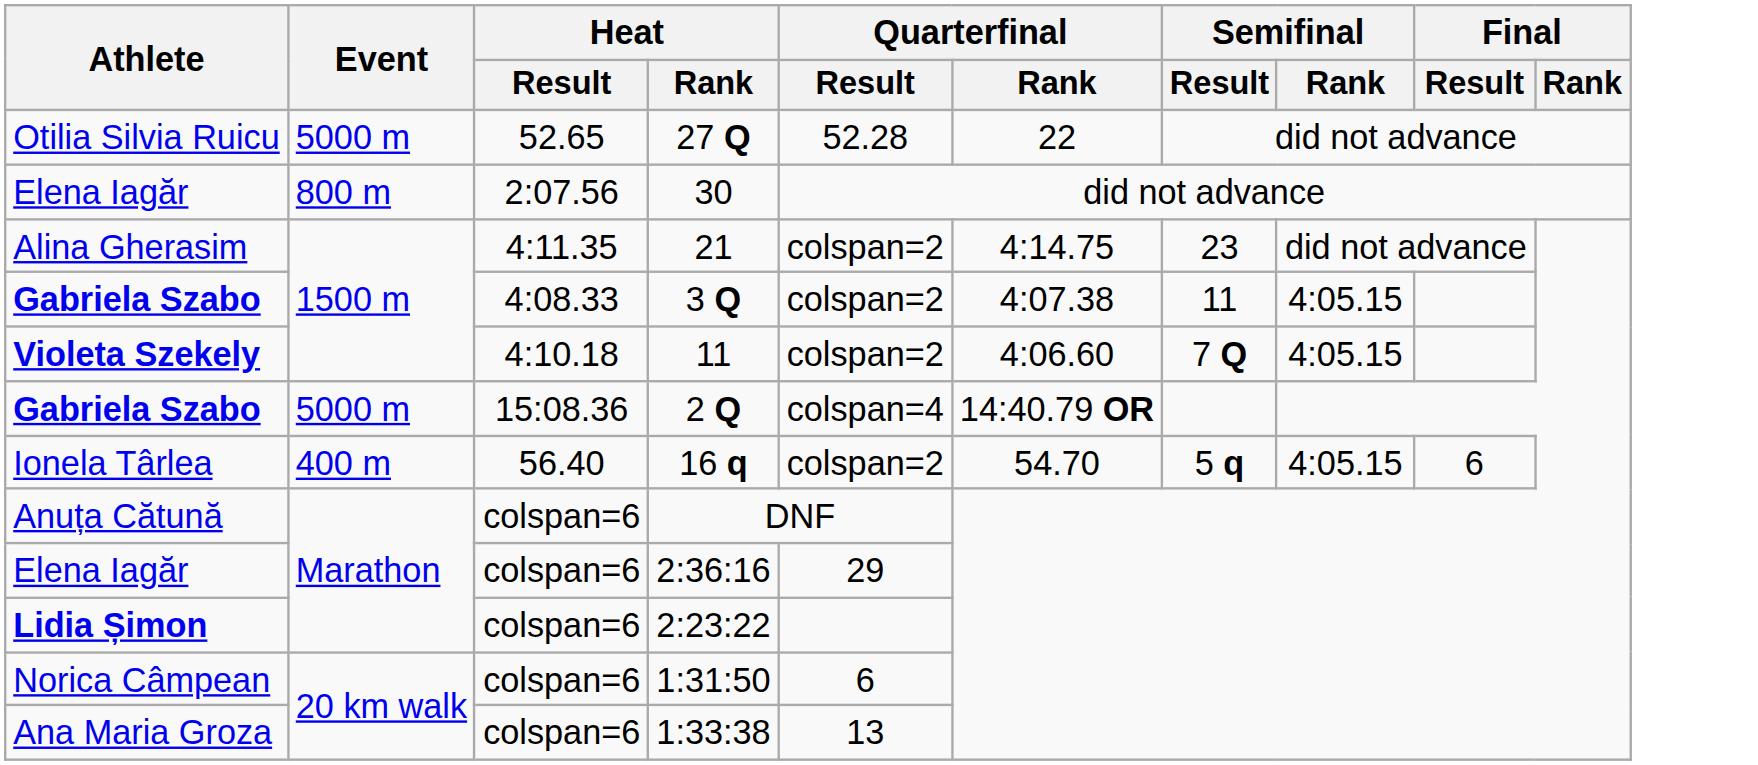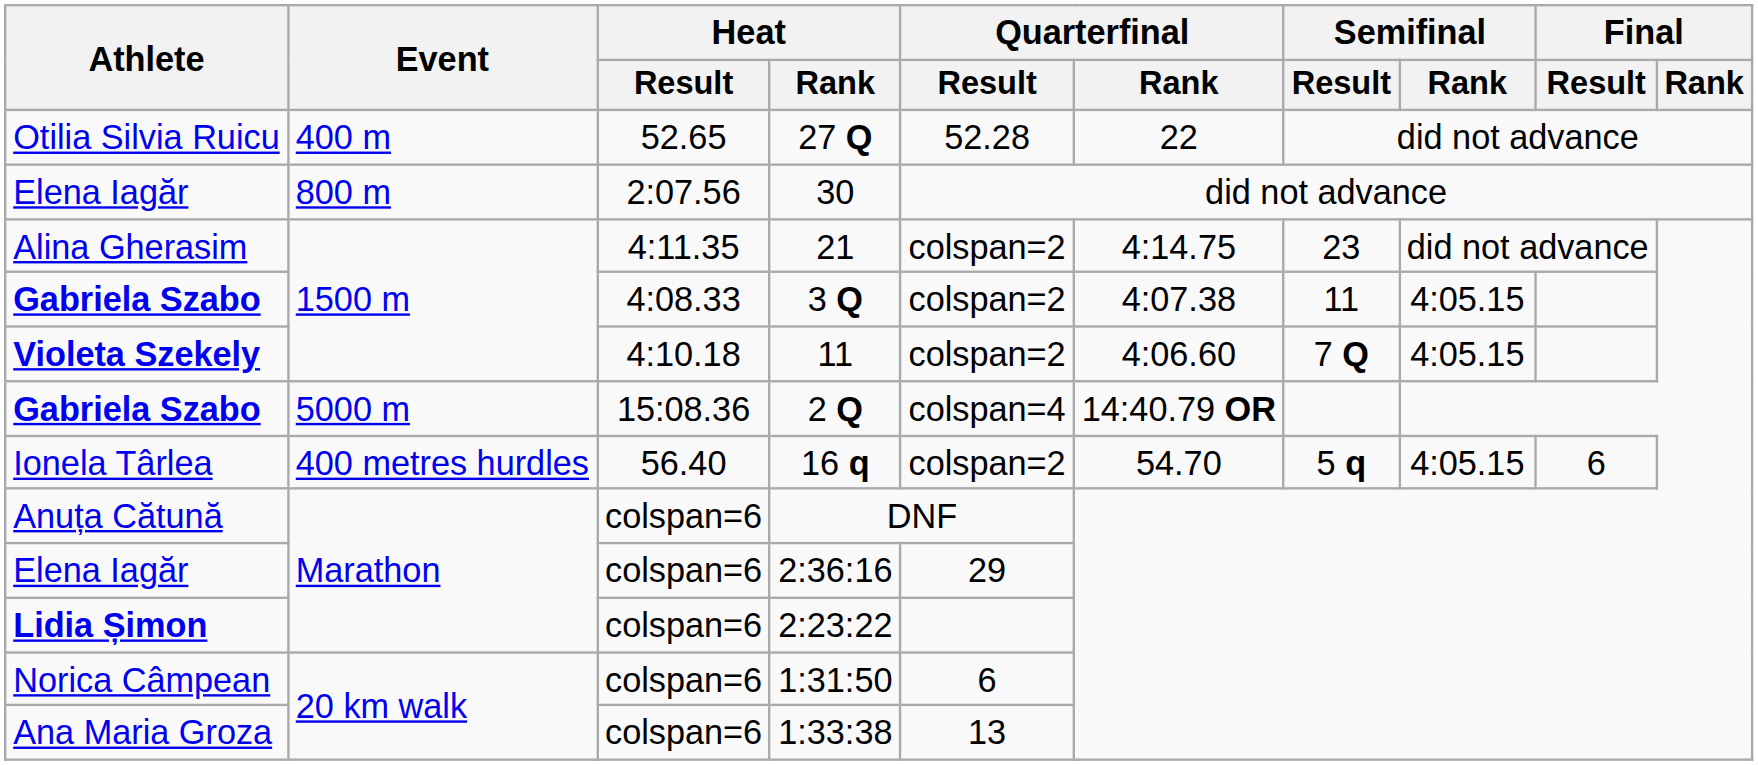(353, 138) 5000 m -> (343, 138) 400 m
(343, 463) 400 m -> (442, 463) 400 metres hurdles
